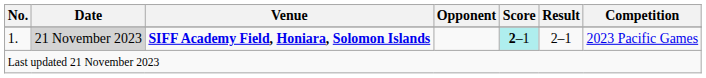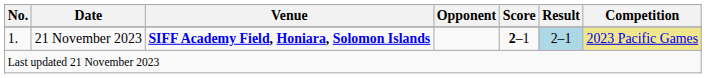(88, 38) lightgrey background -> (88, 38) no background
(519, 38) paleturquoise background -> (519, 38) no background
(561, 38) no background -> (561, 38) lightblue background
(642, 38) no background -> (642, 38) khaki background
